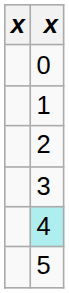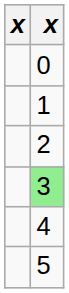(44, 186) no background -> (44, 186) lightgreen background
(44, 226) paleturquoise background -> (44, 226) no background
